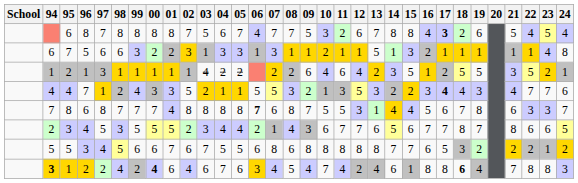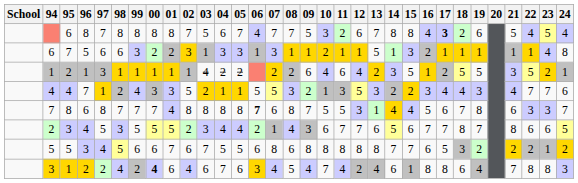(445, 91) bold -> (445, 91) normal
(52, 168) bold -> (52, 168) normal
(462, 168) bold -> (462, 168) normal
